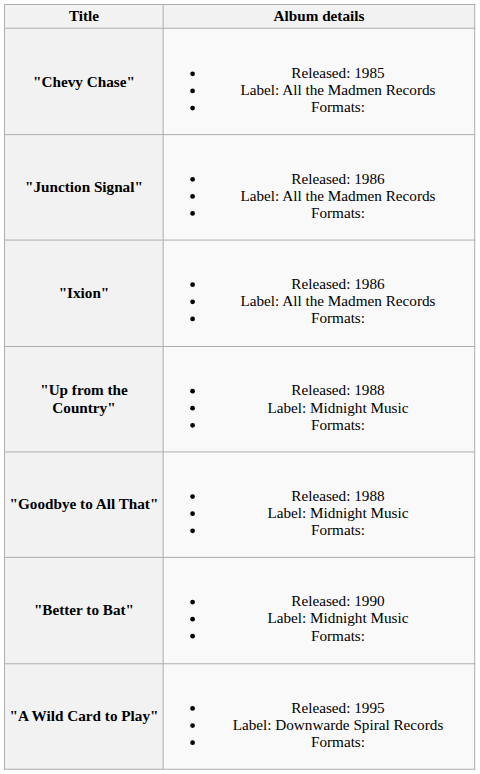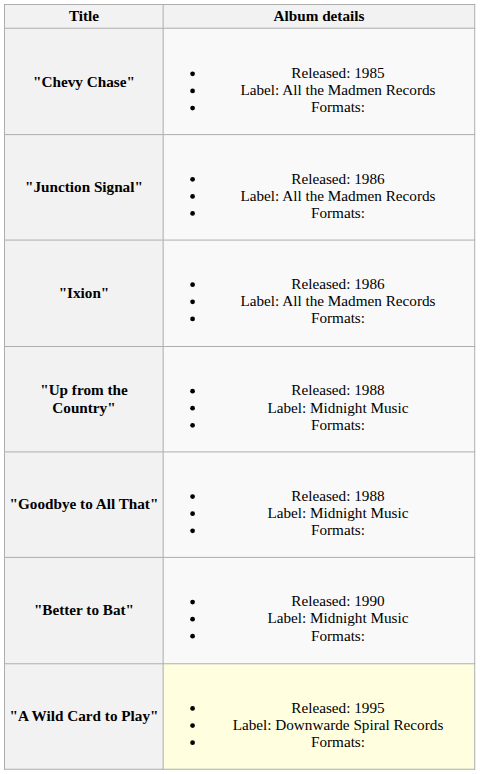(319, 725) no background -> (319, 725) lightyellow background
